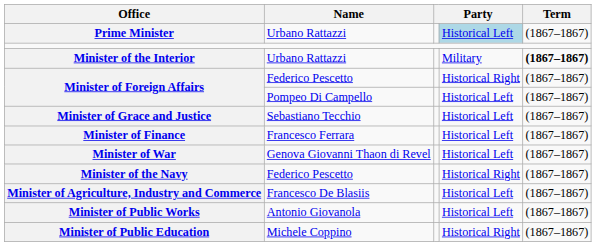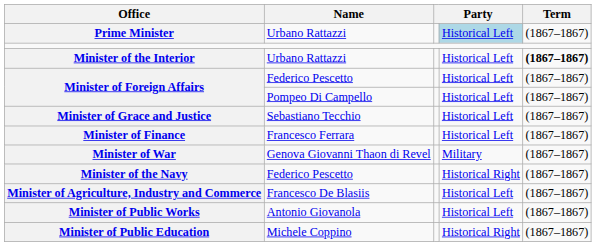(462, 58) Military -> (478, 58) Historical Left
(481, 77) Historical Right -> (478, 77) Historical Left
(478, 154) Historical Left -> (462, 154) Military
